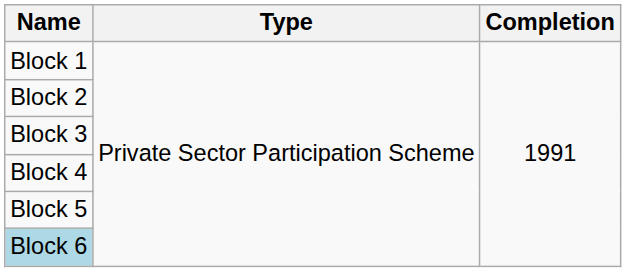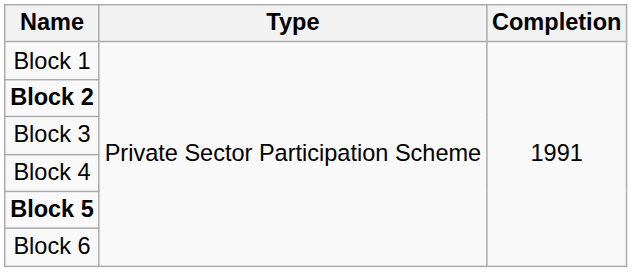(49, 97) normal -> (52, 97) bold
(49, 209) normal -> (52, 209) bold
(49, 246) lightblue background -> (52, 246) no background
